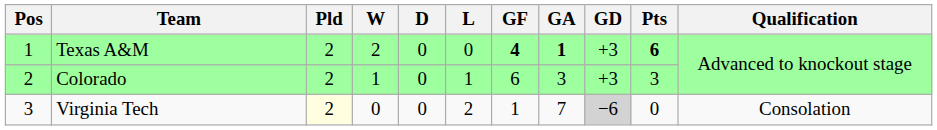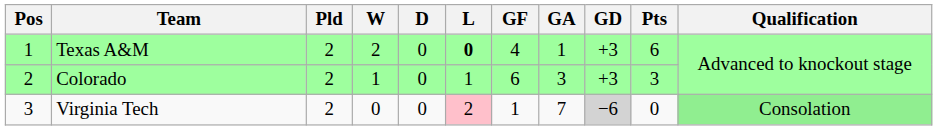(469, 49) normal -> (469, 49) bold
(515, 49) bold -> (515, 49) normal
(561, 49) bold -> (561, 49) normal
(654, 49) bold -> (654, 49) normal
(329, 109) lightyellow background -> (329, 109) no background
(469, 109) no background -> (469, 109) pink background
(805, 109) no background -> (805, 109) lightgreen background
